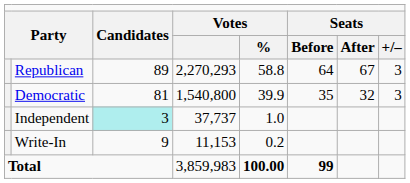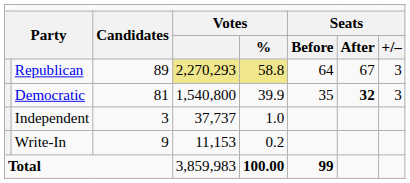(206, 71) no background -> (206, 71) khaki background
(271, 71) no background -> (271, 71) khaki background
(367, 94) normal -> (367, 94) bold
(165, 118) paleturquoise background -> (165, 118) no background
